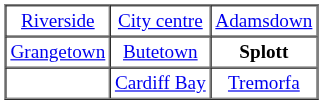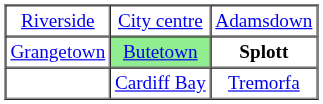(160, 51) no background -> (160, 51) lightgreen background
